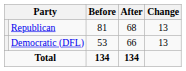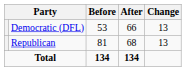rows swapped: (33, 27) <-> (48, 43)
